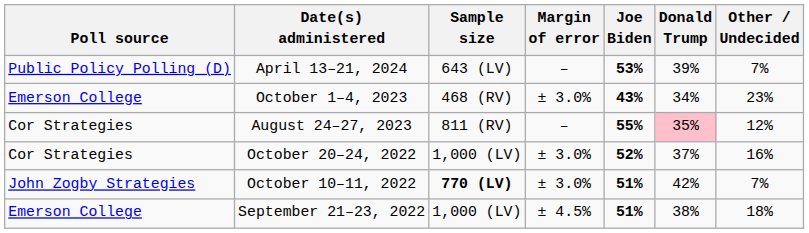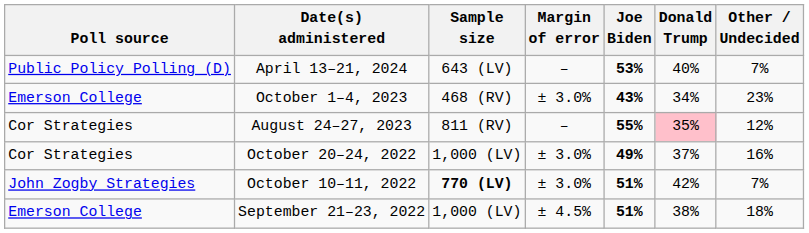(686, 68) 39% -> (686, 68) 40%
(629, 155) 52% -> (629, 155) 49%
